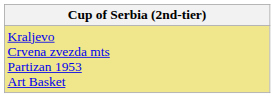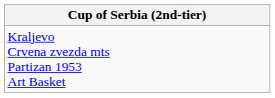(59, 59) khaki background -> (59, 59) no background
